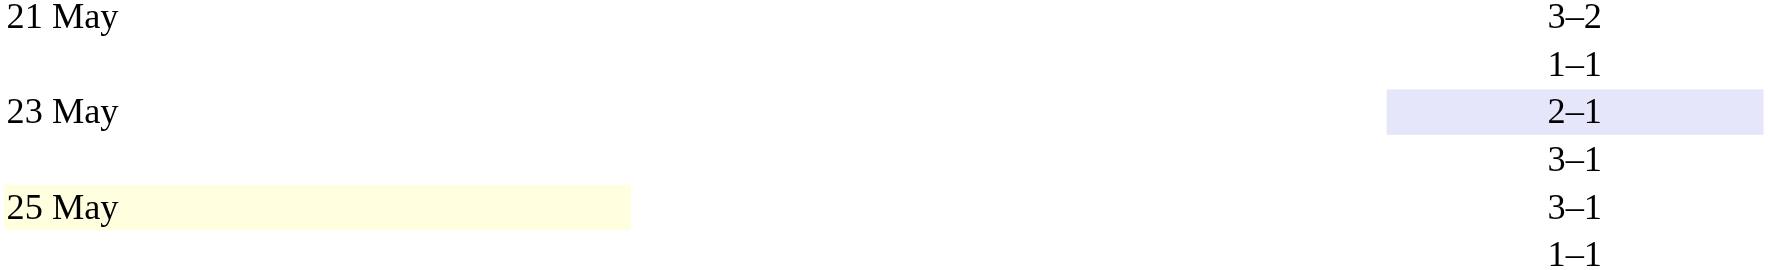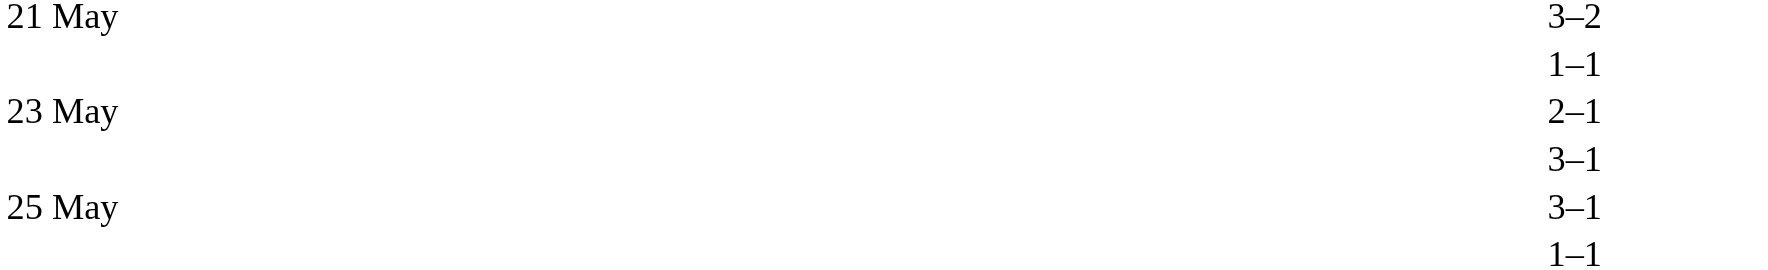(1575, 111) lavender background -> (1575, 111) no background
(63, 206) lightyellow background -> (63, 206) no background
